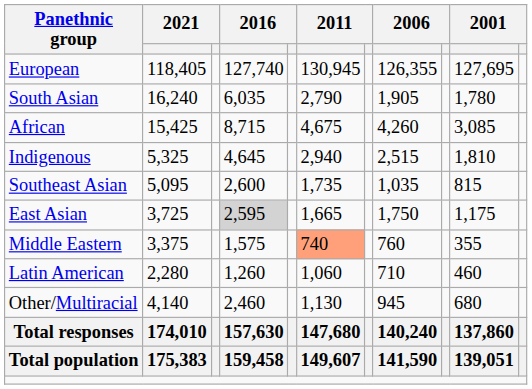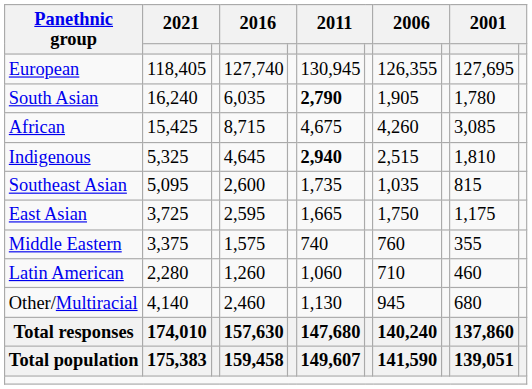(321, 98) normal -> (321, 98) bold
(321, 156) normal -> (321, 156) bold
(244, 214) lightgrey background -> (244, 214) no background
(314, 244) lightsalmon background -> (314, 244) no background
